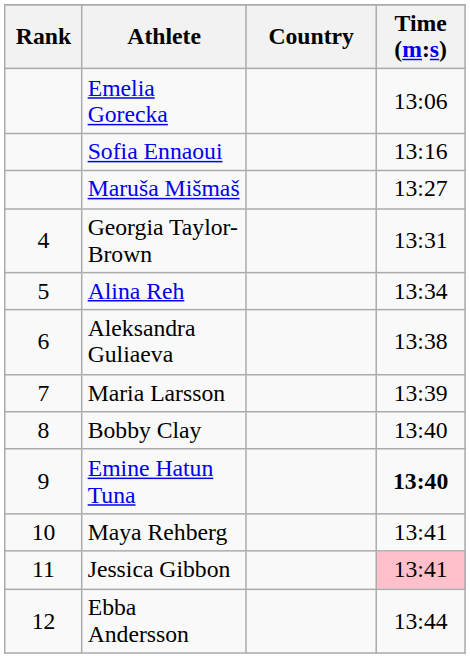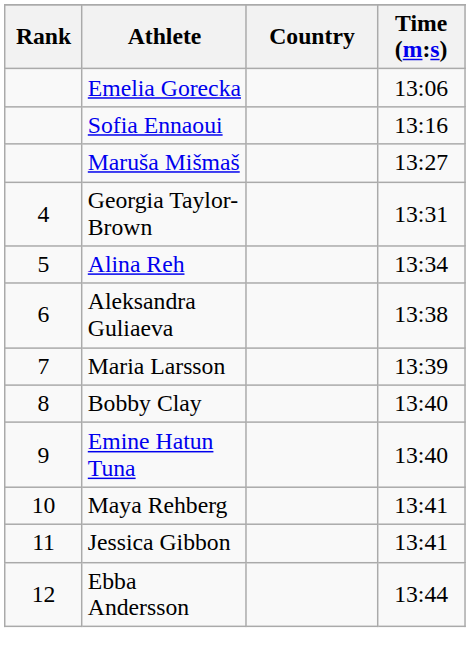(421, 481) bold -> (421, 454) normal
(421, 569) pink background -> (421, 542) no background
